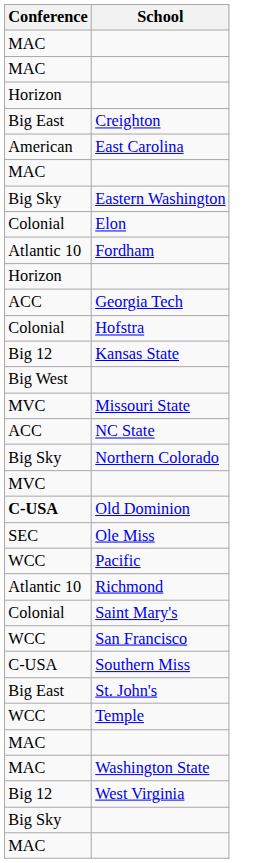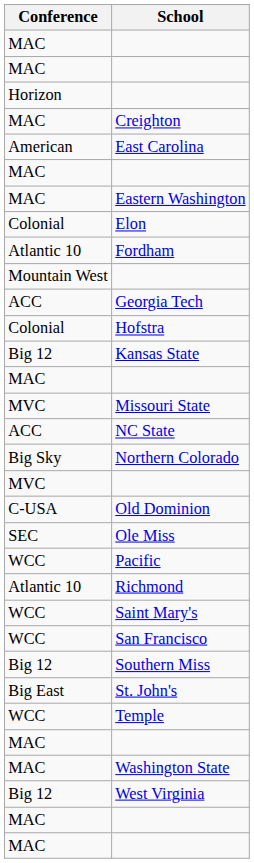(36, 120) Big East -> (27, 120) MAC
(35, 198) Big Sky -> (27, 198) MAC
(35, 276) Horizon -> (58, 276) Mountain West
(38, 379) Big West -> (27, 379) MAC
(33, 509) bold -> (33, 509) normal
(36, 612) Colonial -> (27, 612) WCC
(33, 664) C-USA -> (30, 664) Big 12
(35, 819) Big Sky -> (27, 819) MAC
